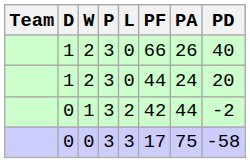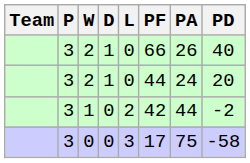columns swapped: (109, 20) <-> (69, 20)
